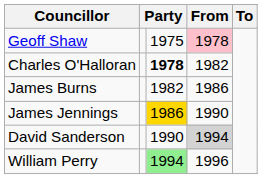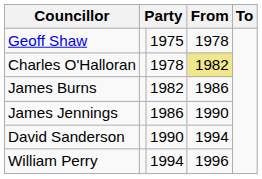(212, 40) pink background -> (212, 40) no background
(167, 64) bold -> (167, 64) normal
(212, 64) no background -> (212, 64) khaki background
(167, 112) gold background -> (167, 112) no background
(212, 137) lightgrey background -> (212, 137) no background
(167, 161) lightgreen background -> (167, 161) no background
